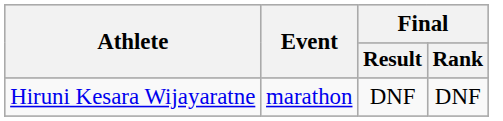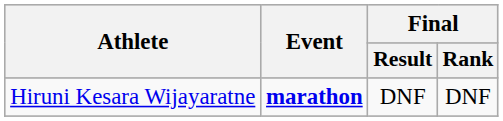(309, 97) normal -> (314, 97) bold
